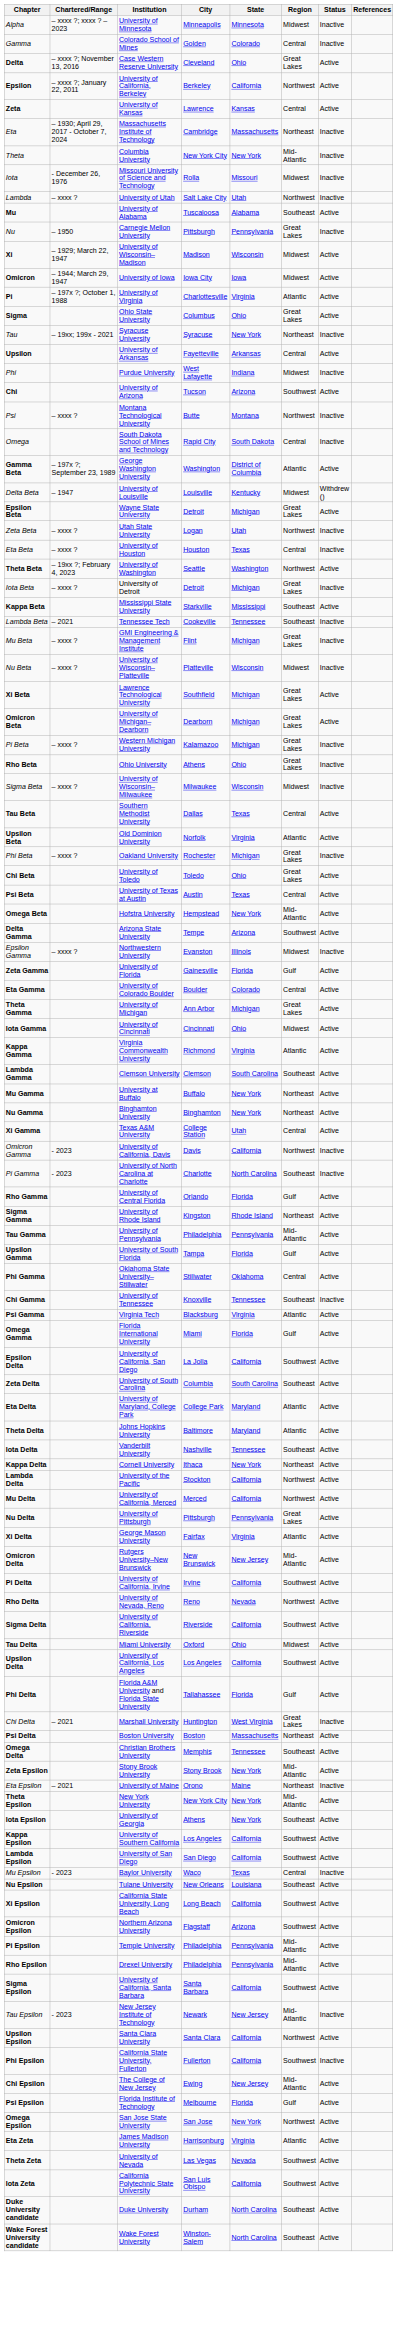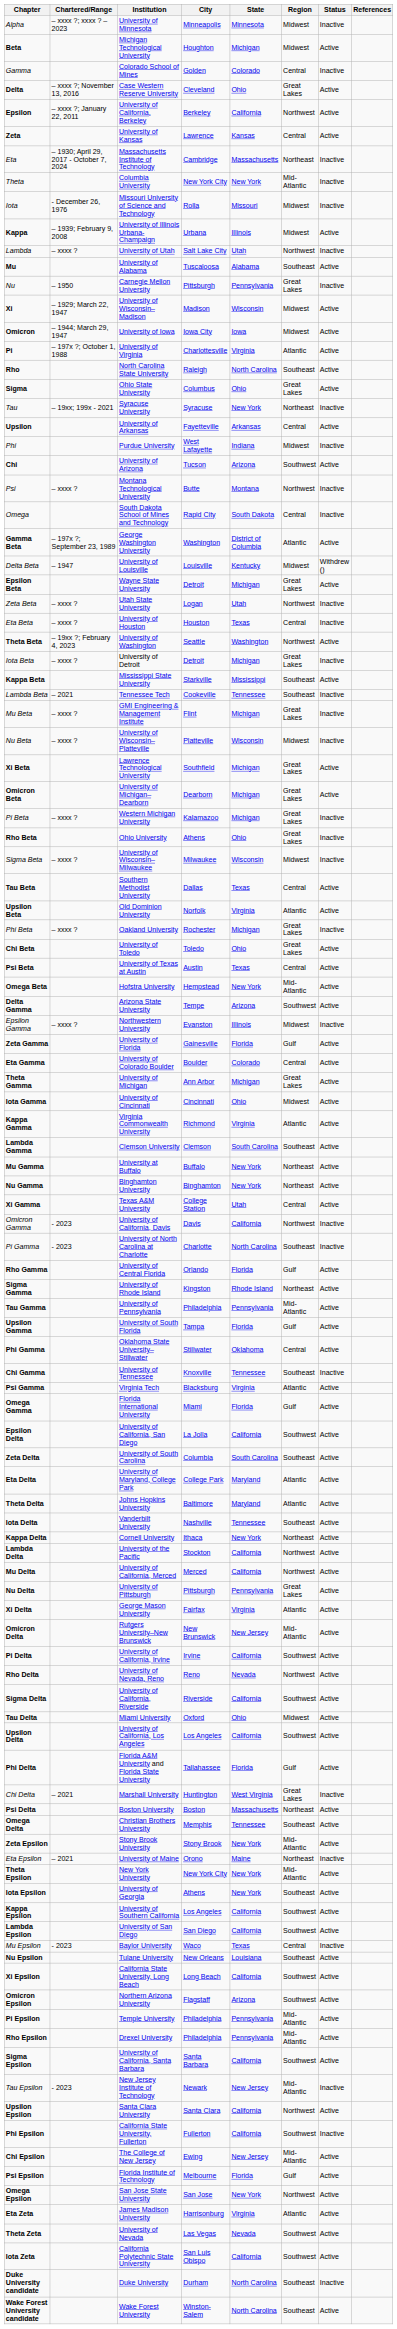+ row: (13, 48)
+ row: (17, 232)
+ row: (13, 370)
(329, 2210) Active -> (332, 2283) Inactive
